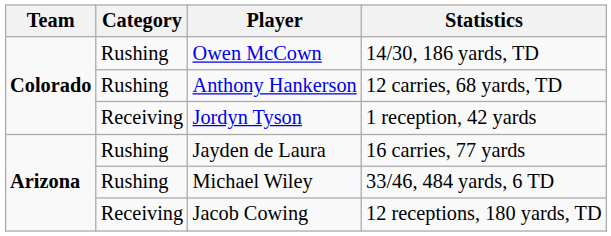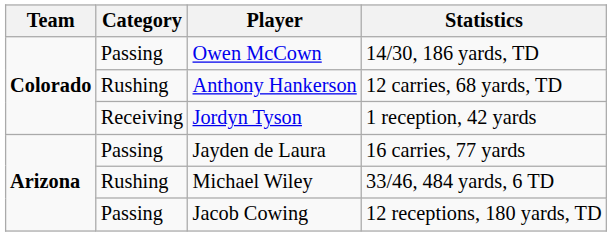(135, 53) Rushing -> (132, 53) Passing
(135, 149) Rushing -> (132, 149) Passing
(142, 214) Receiving -> (132, 214) Passing
